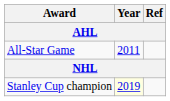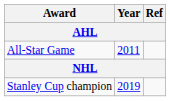(129, 86) lightyellow background -> (129, 86) no background
